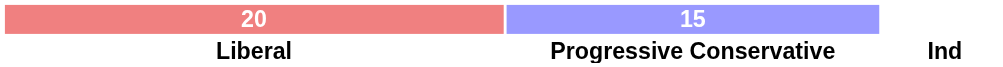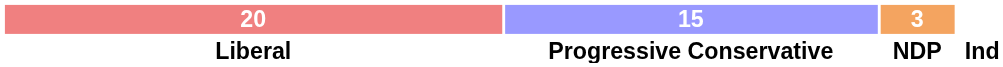+ column: (917, 19)
